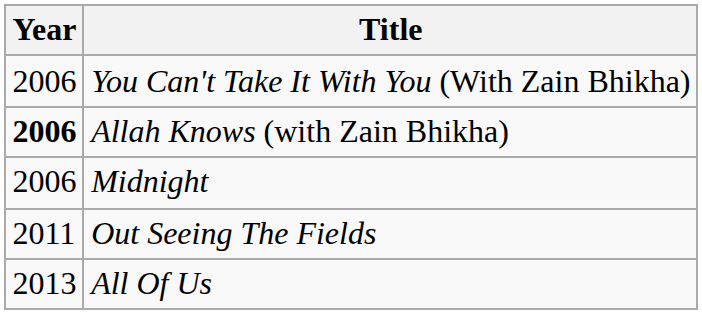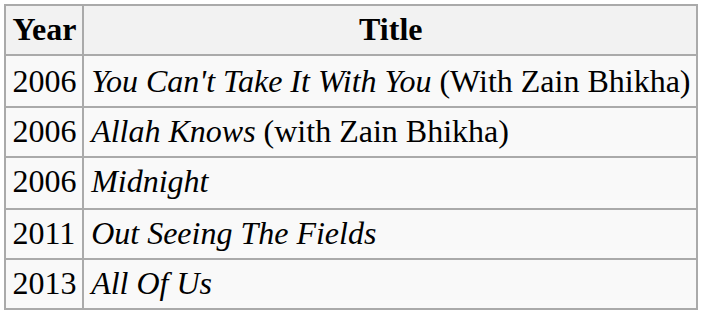(44, 131) bold -> (44, 131) normal
